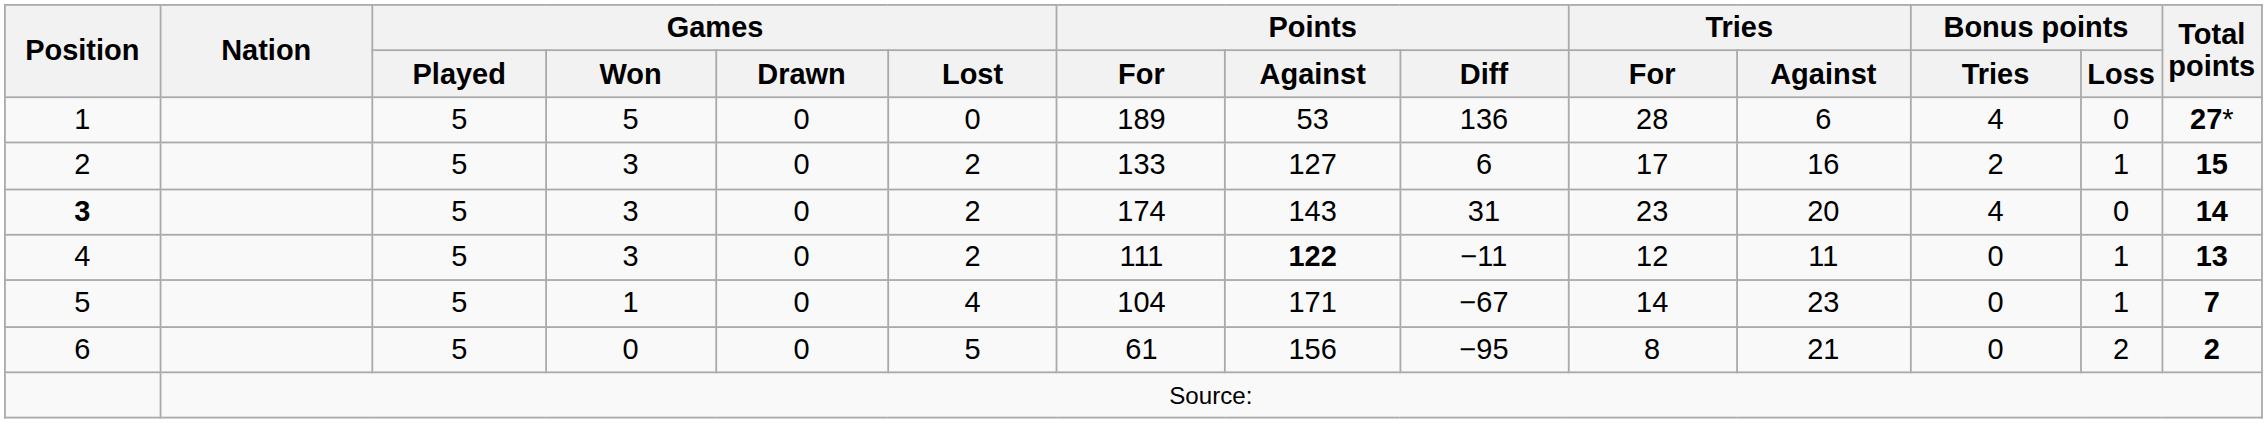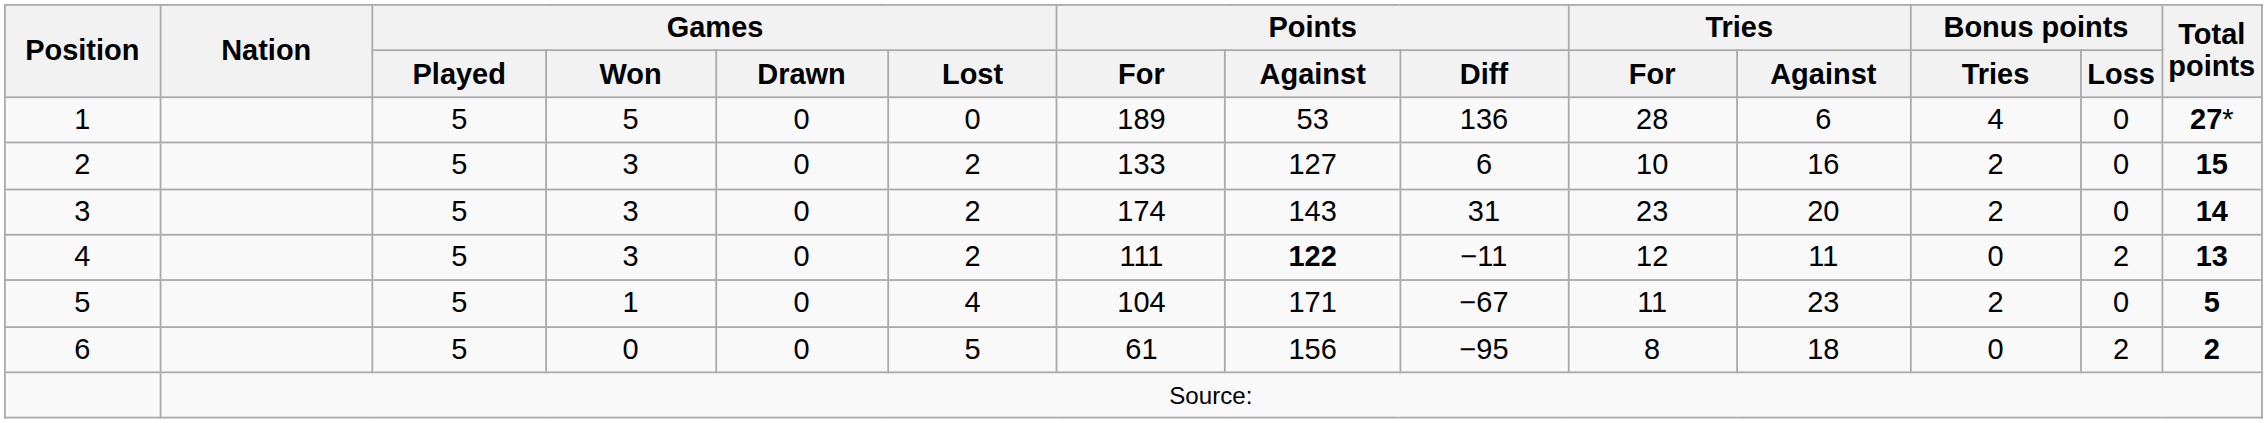(1652, 165) 17 -> (1652, 165) 10
(2121, 165) 1 -> (2121, 165) 0
(82, 211) bold -> (82, 211) normal
(1996, 211) 4 -> (1996, 211) 2
(2121, 257) 1 -> (2121, 257) 2
(1652, 303) 14 -> (1652, 303) 11
(1996, 303) 0 -> (1996, 303) 2
(2121, 303) 1 -> (2121, 303) 0
(2212, 303) 7 -> (2212, 303) 5
(1823, 348) 21 -> (1823, 348) 18
